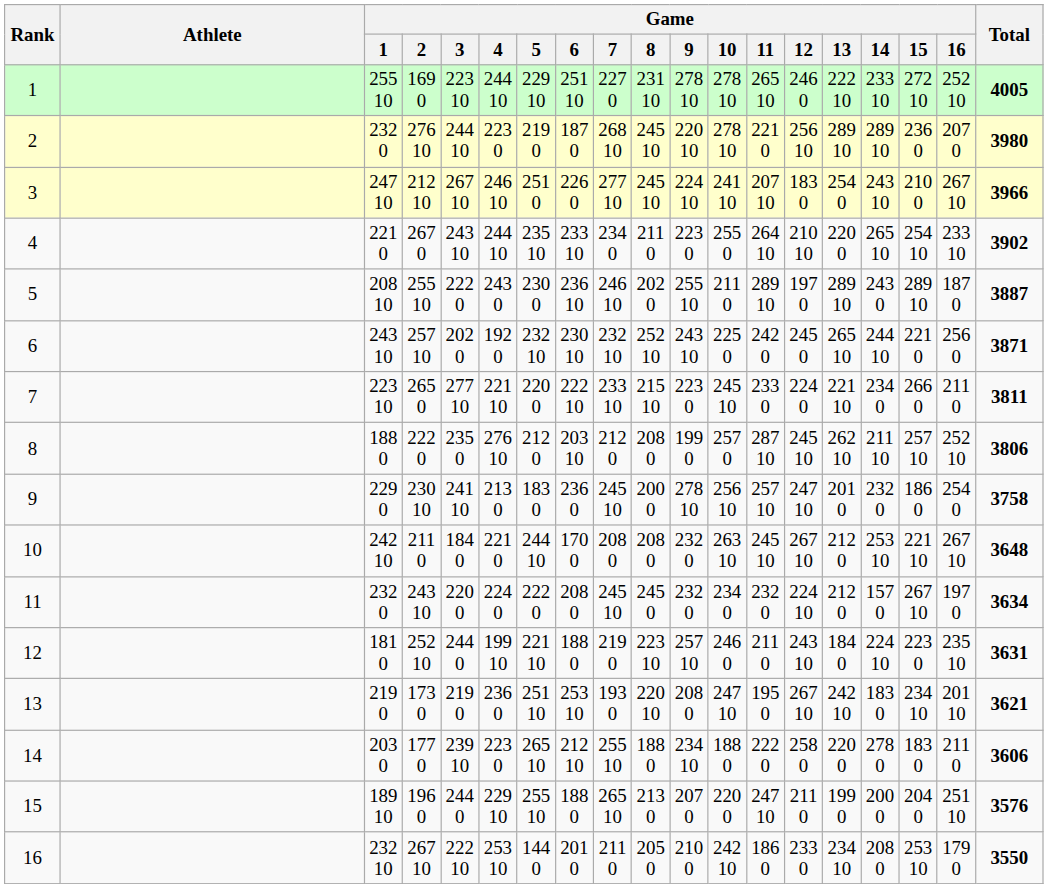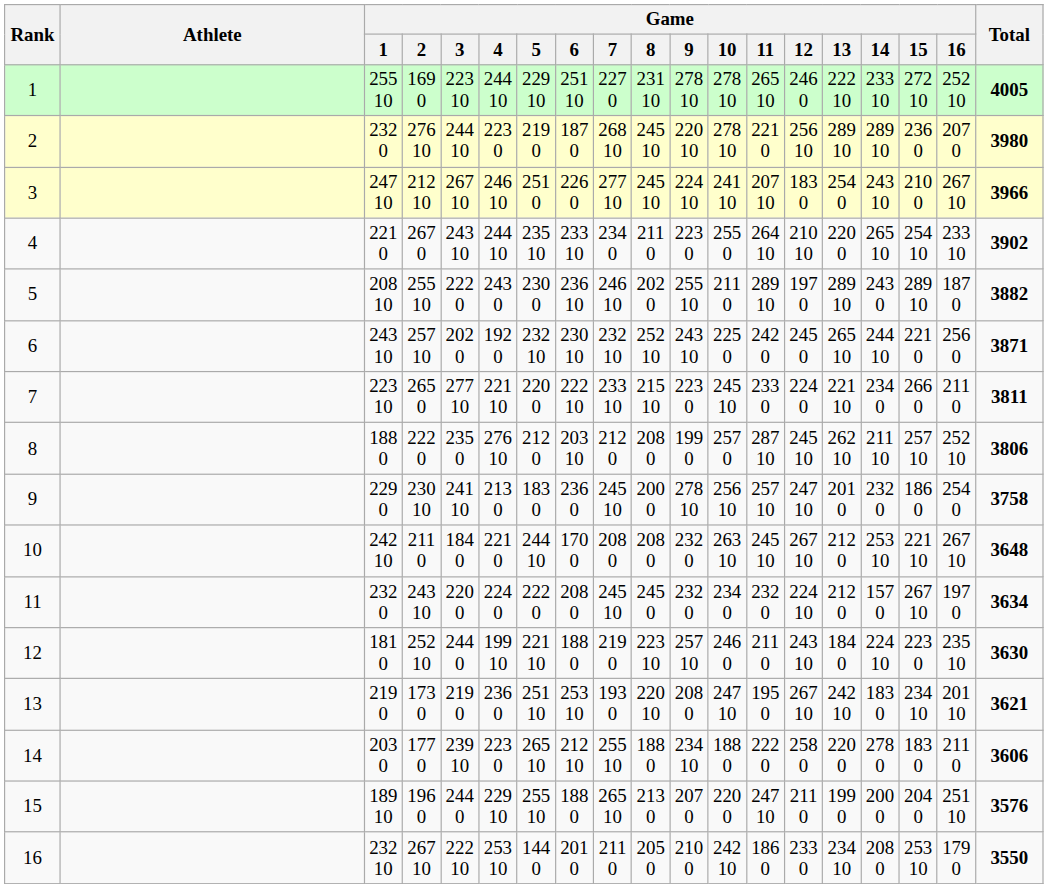(1009, 294) 3887 -> (1009, 294) 3882
(1009, 652) 3631 -> (1009, 652) 3630
